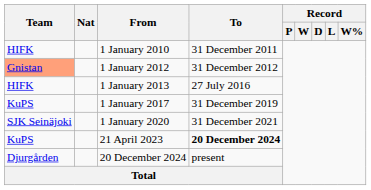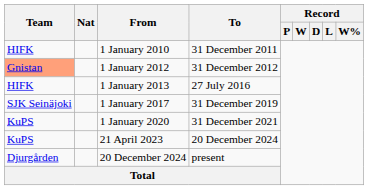(20, 103) KuPS -> (39, 103) SJK Seinäjoki
(39, 121) SJK Seinäjoki -> (20, 121) KuPS
(236, 139) bold -> (235, 139) normal
